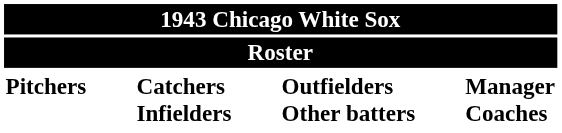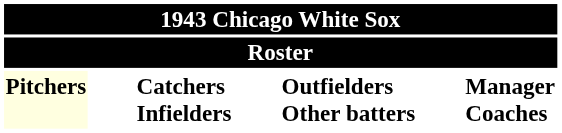(46, 85) no background -> (46, 85) lightyellow background
